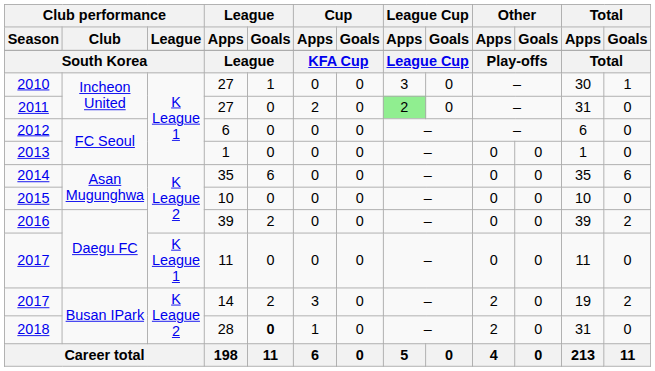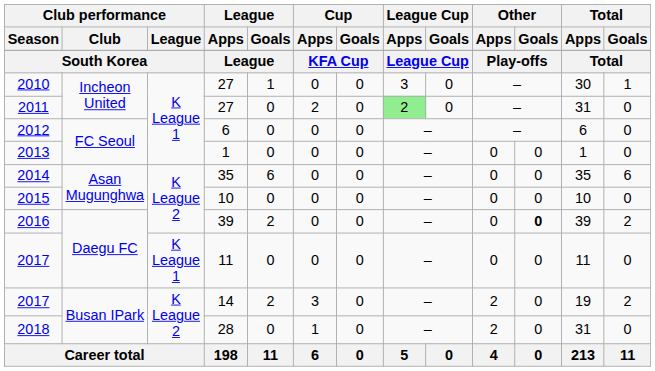(538, 221) normal -> (538, 221) bold
(270, 329) bold -> (270, 329) normal
